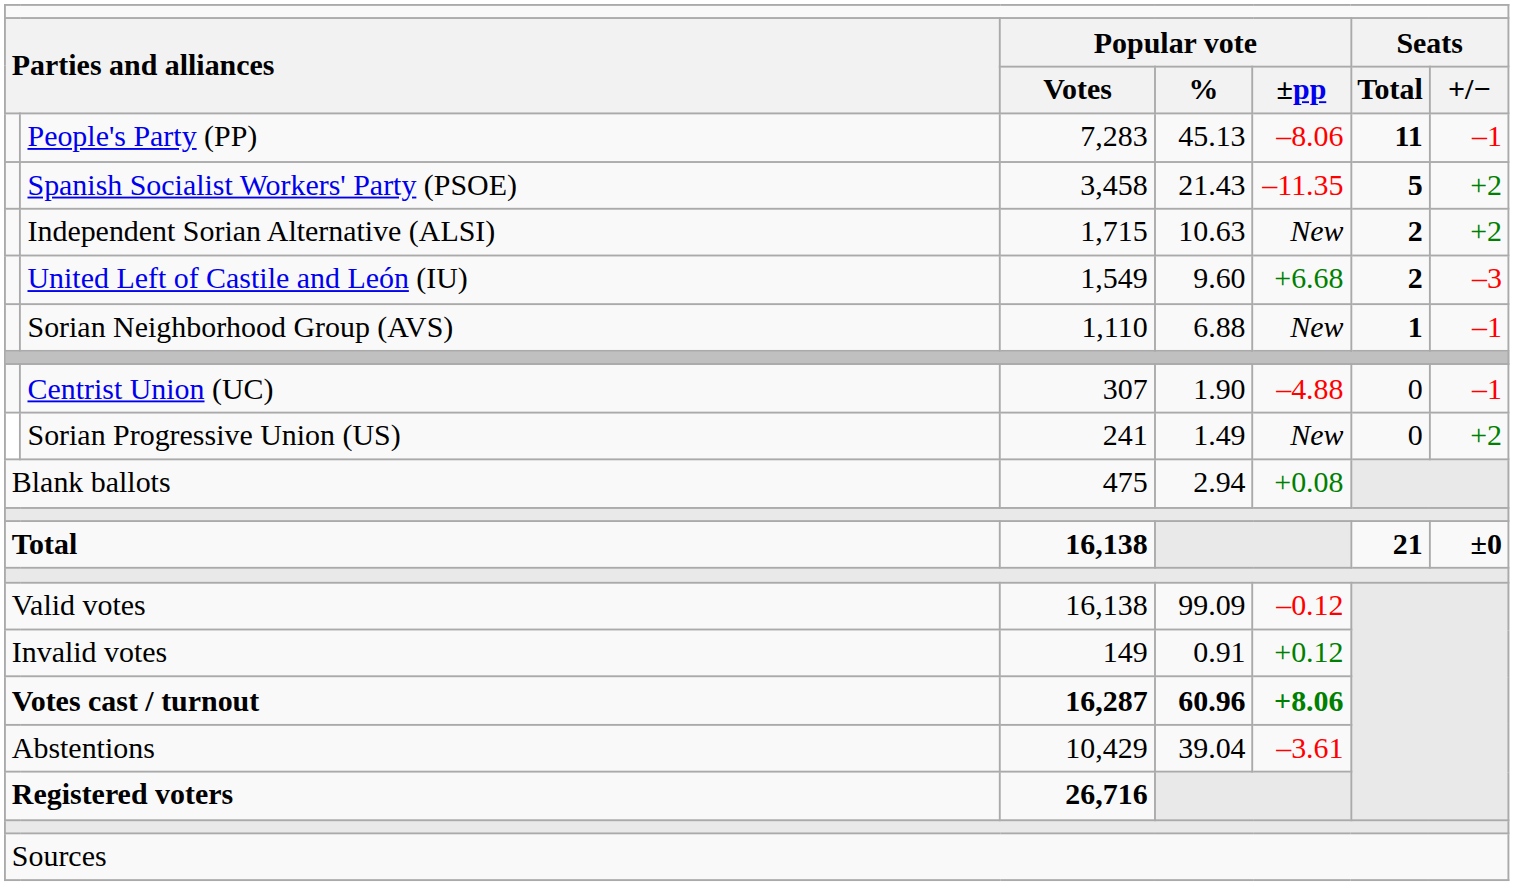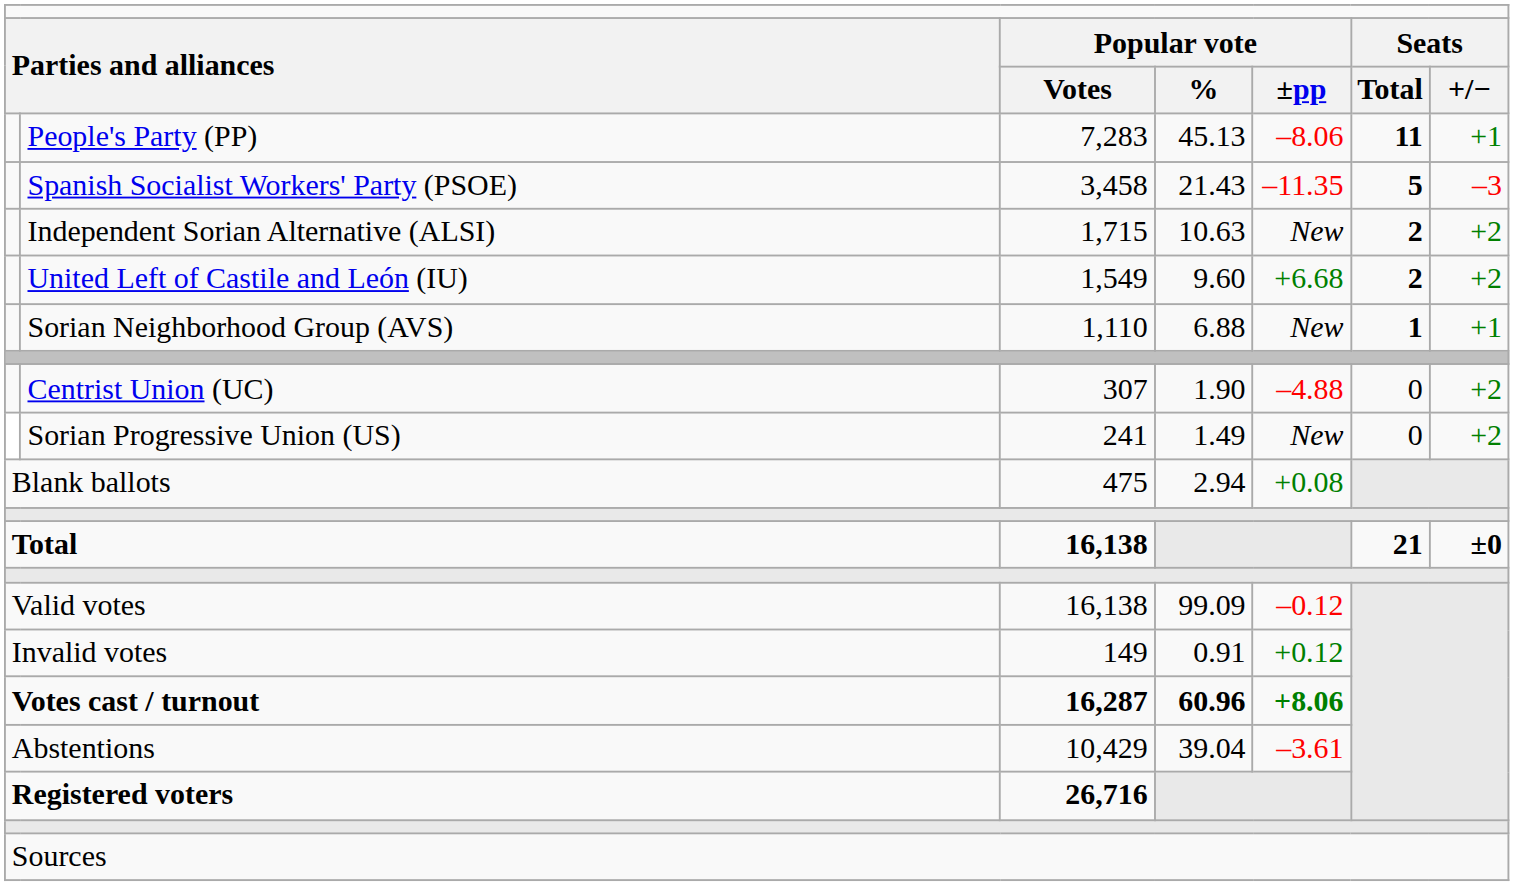(1487, 136) –1 -> (1486, 136) +1
(1486, 184) +2 -> (1487, 184) –3
(1487, 279) –3 -> (1486, 279) +2
(1487, 326) –1 -> (1486, 326) +1
(1487, 387) –1 -> (1486, 387) +2
